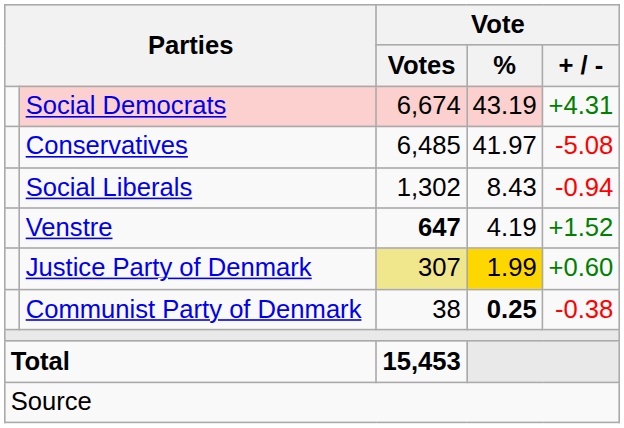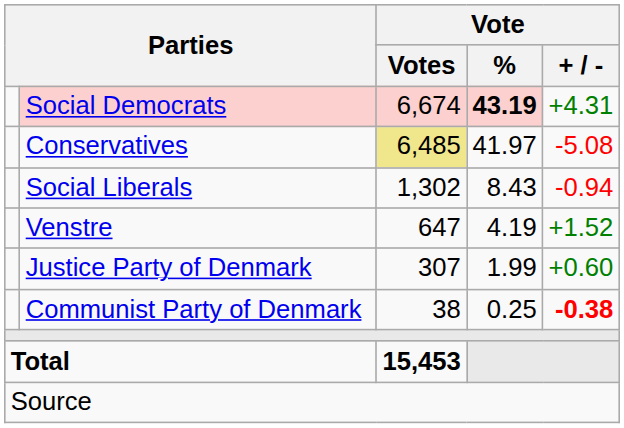(505, 106) normal -> (505, 106) bold
(429, 146) no background -> (429, 146) khaki background
(439, 227) bold -> (439, 227) normal
(439, 268) khaki background -> (439, 268) no background
(512, 268) gold background -> (512, 268) no background
(512, 308) bold -> (512, 308) normal
(584, 308) normal -> (584, 308) bold
